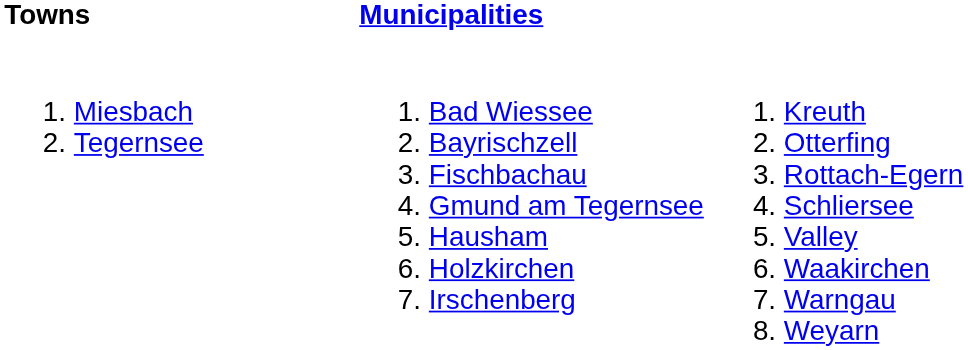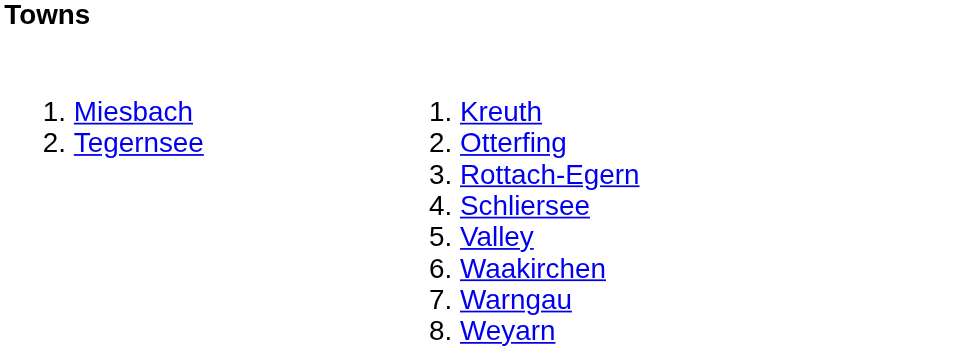- column: (451, 14)
